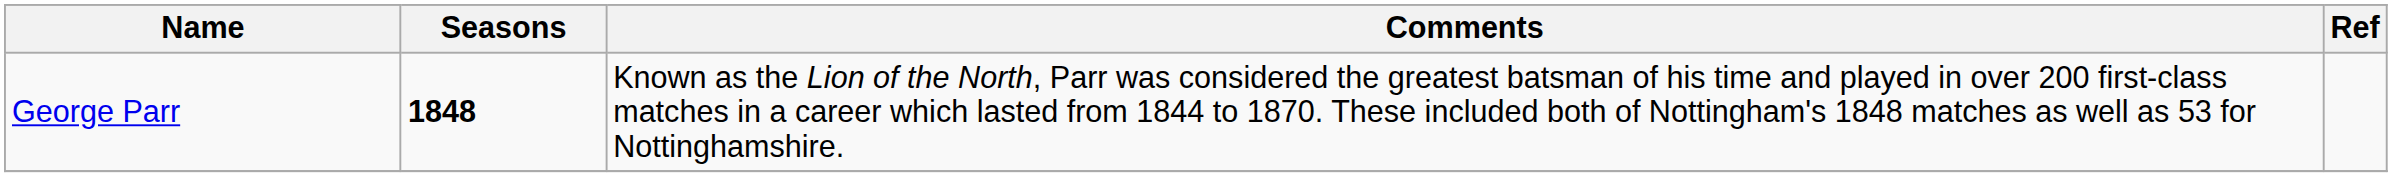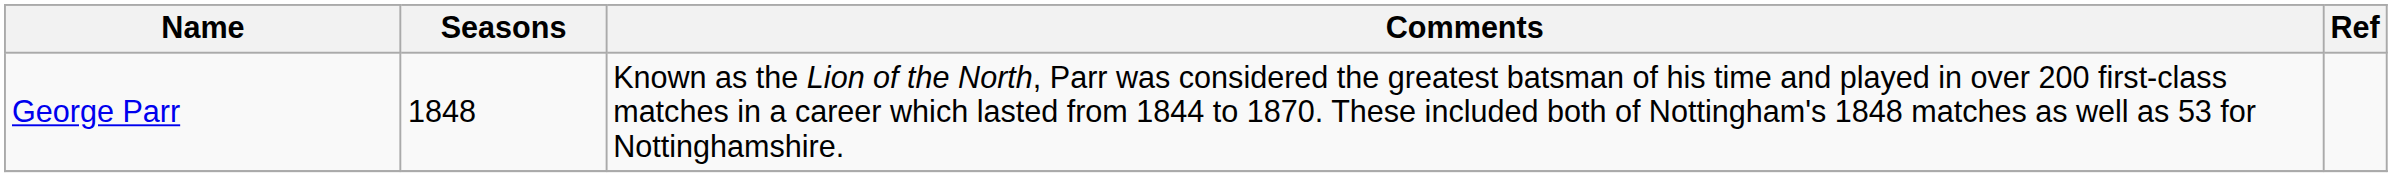(442, 111) bold -> (442, 111) normal
